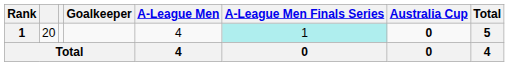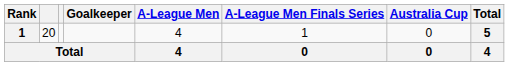(305, 33) paleturquoise background -> (305, 33) no background
(429, 33) bold -> (429, 33) normal
